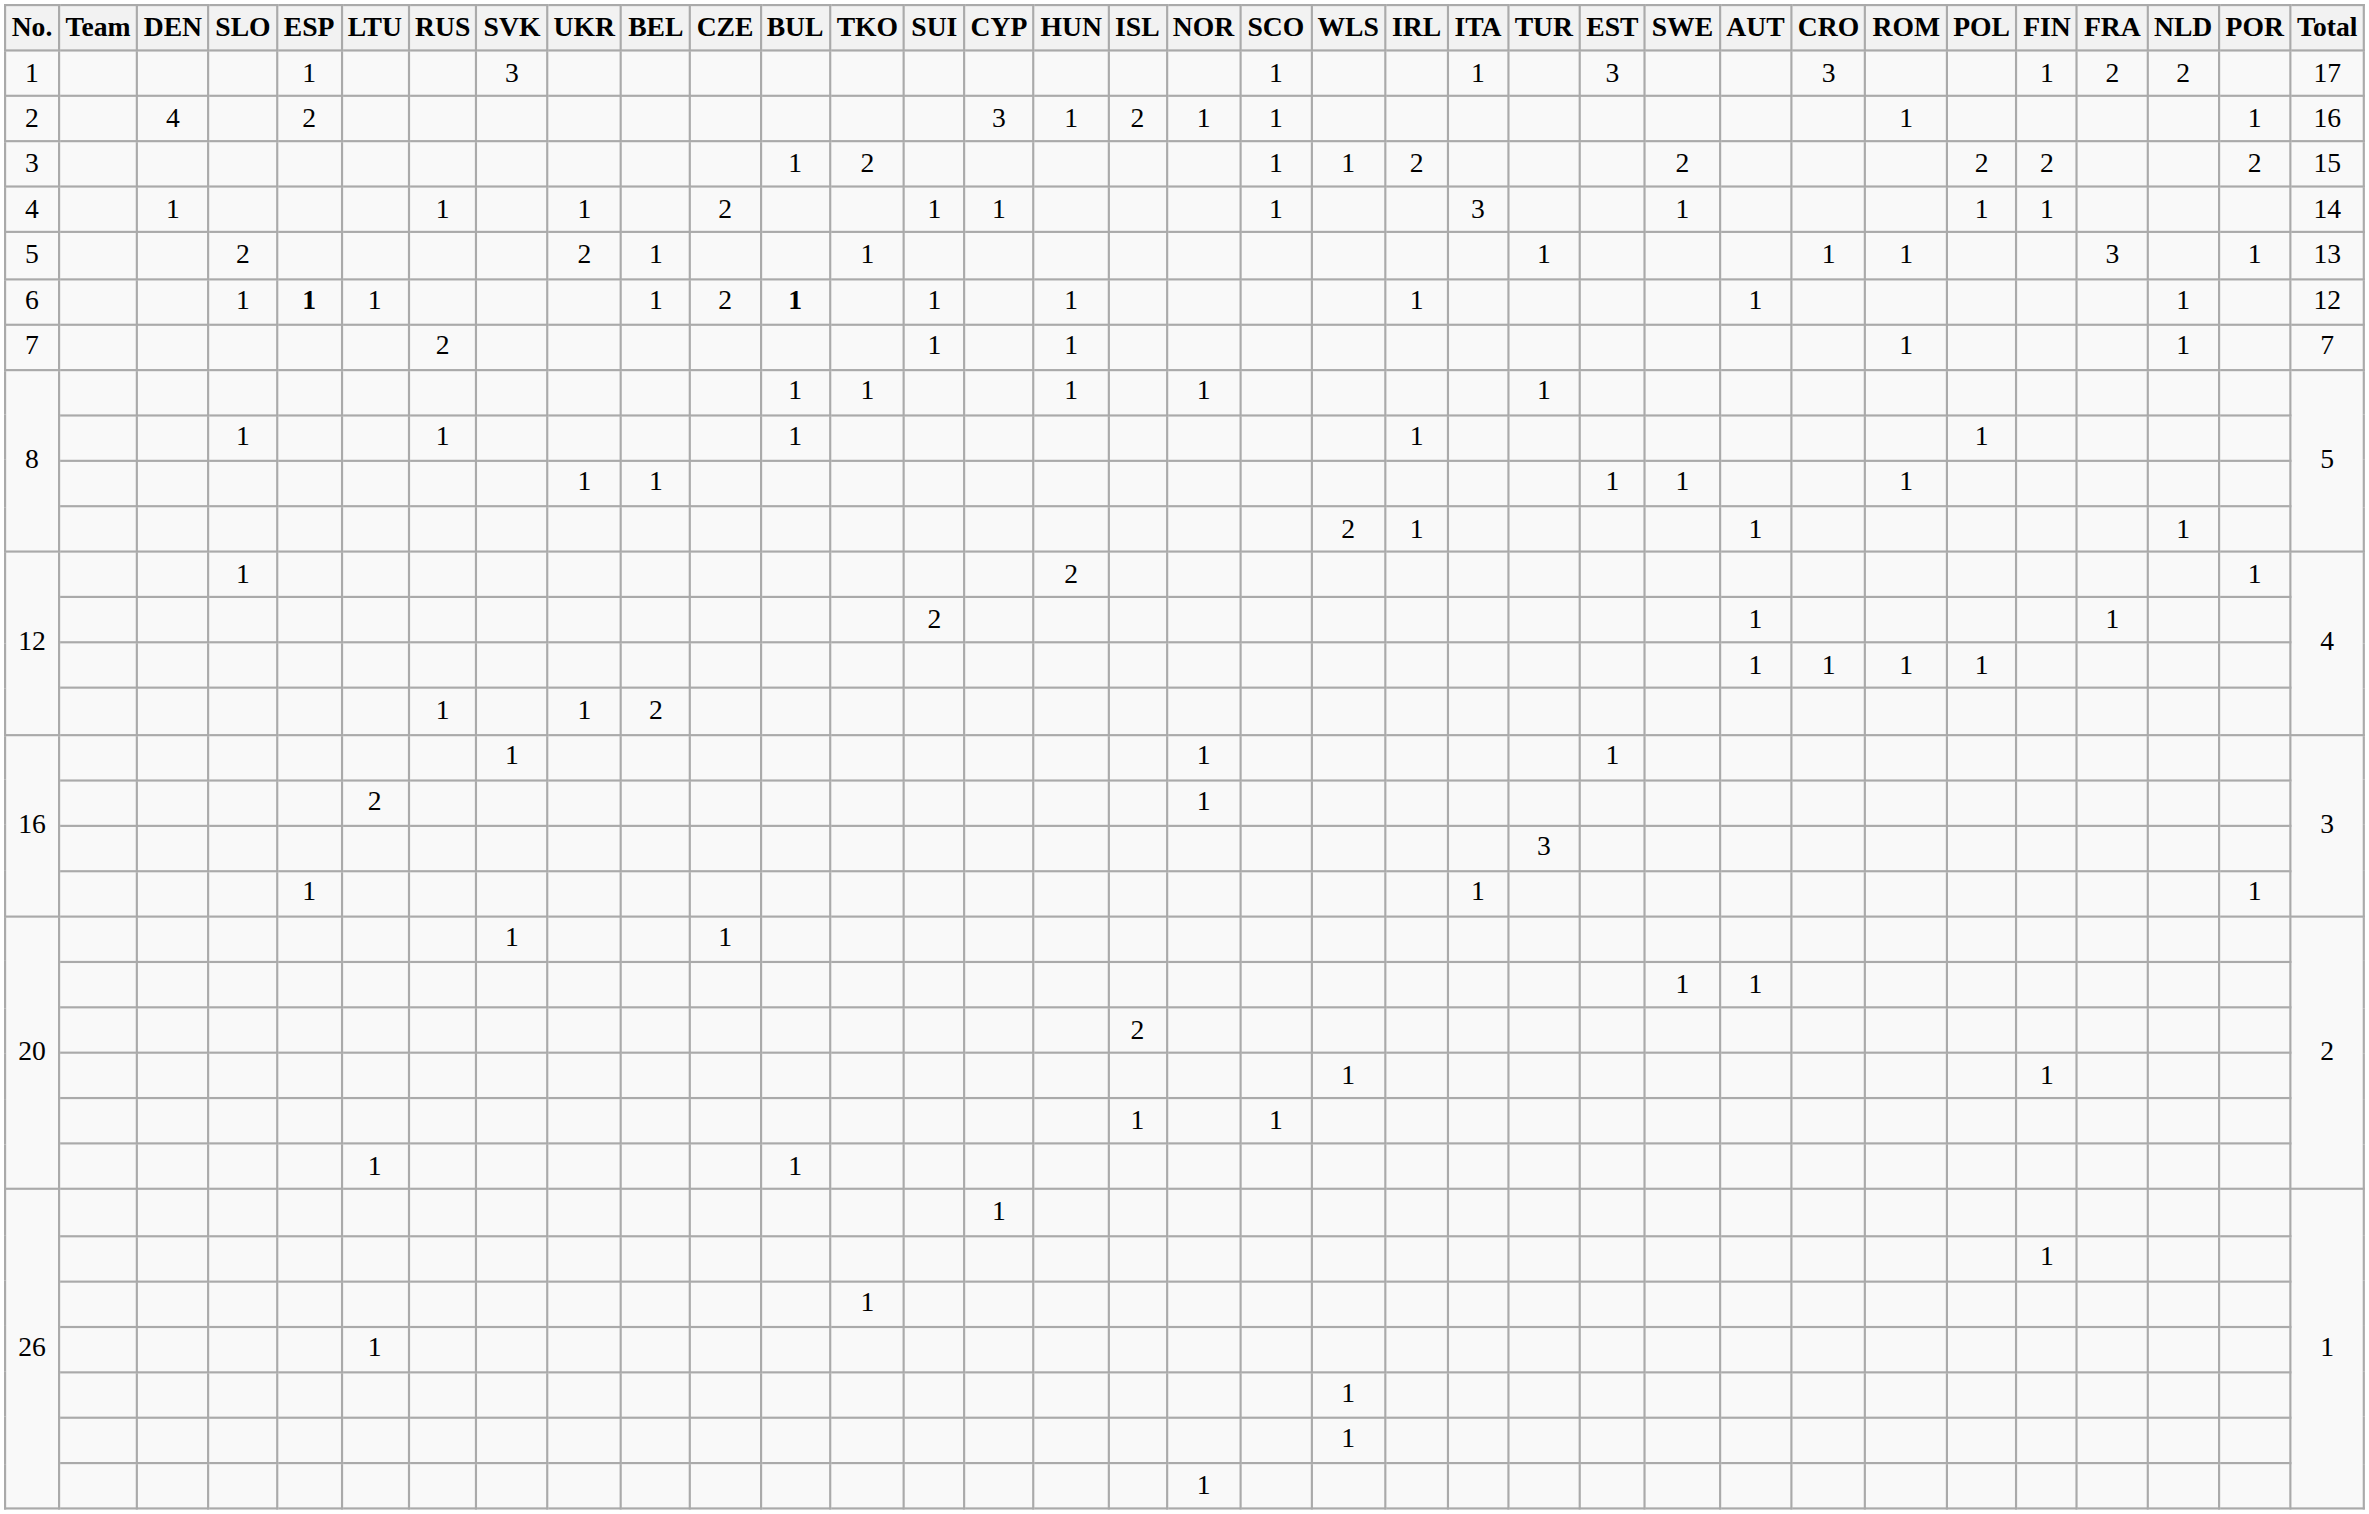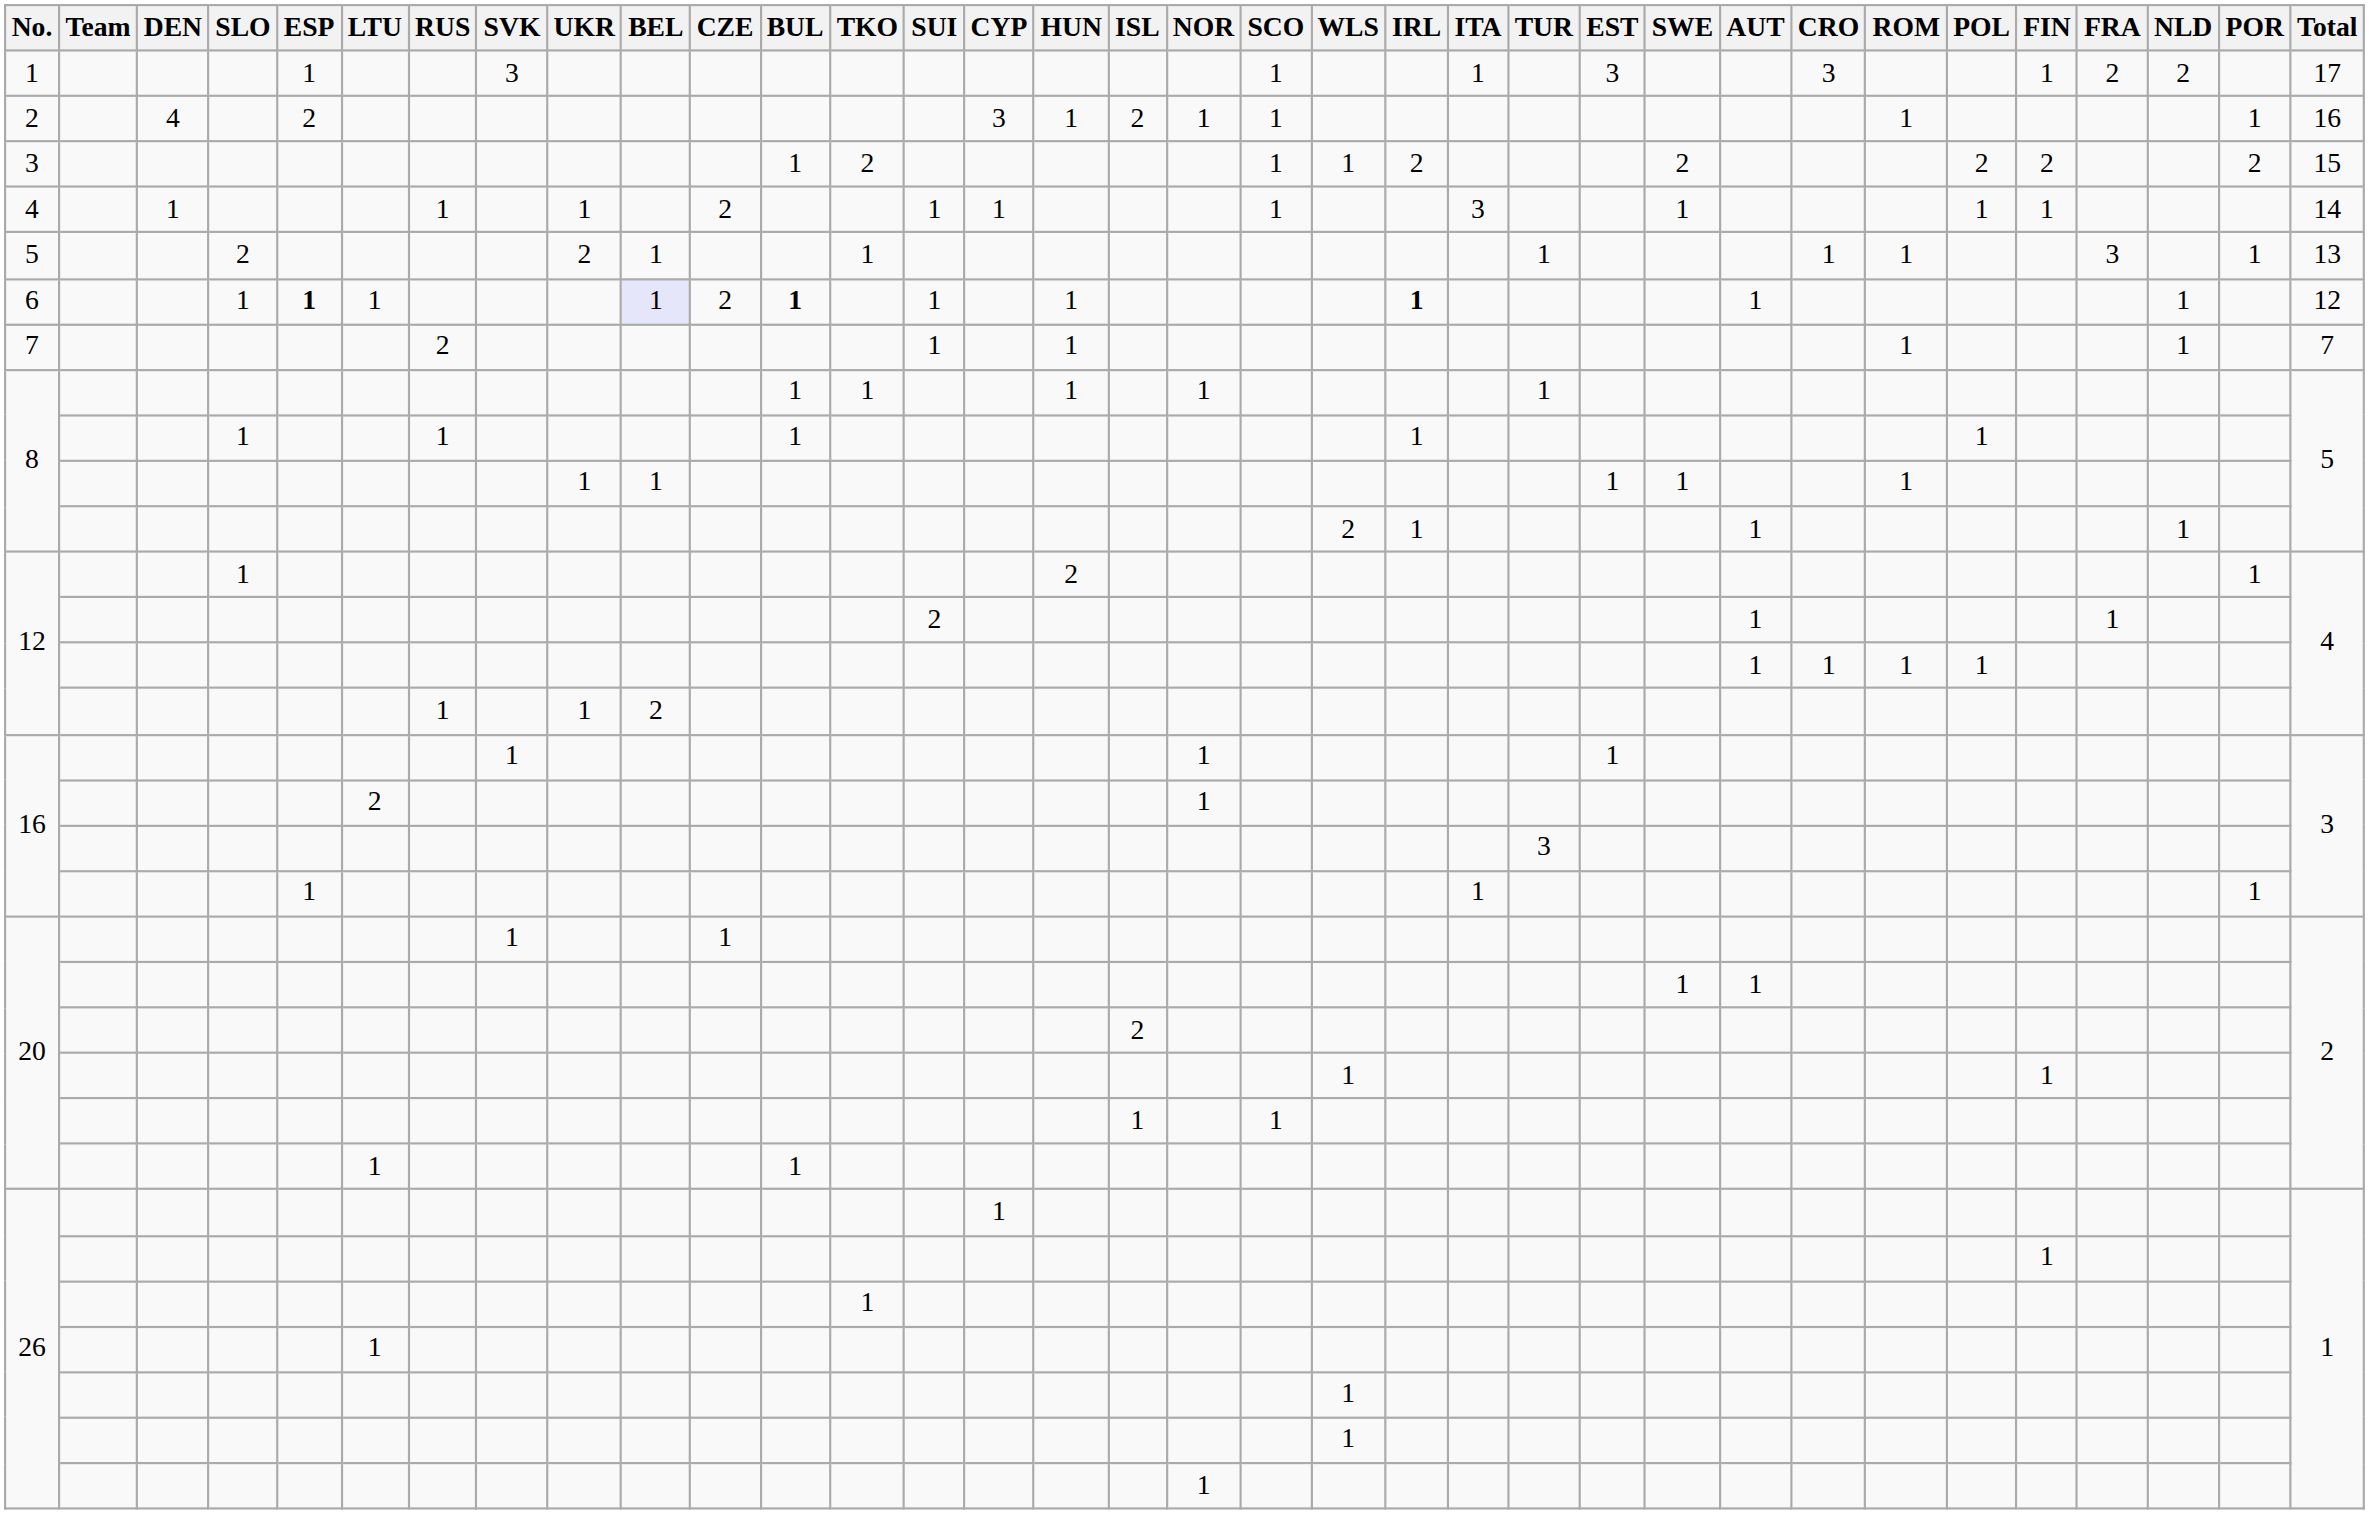(656, 300) no background -> (656, 300) lavender background
(1417, 300) normal -> (1417, 300) bold
